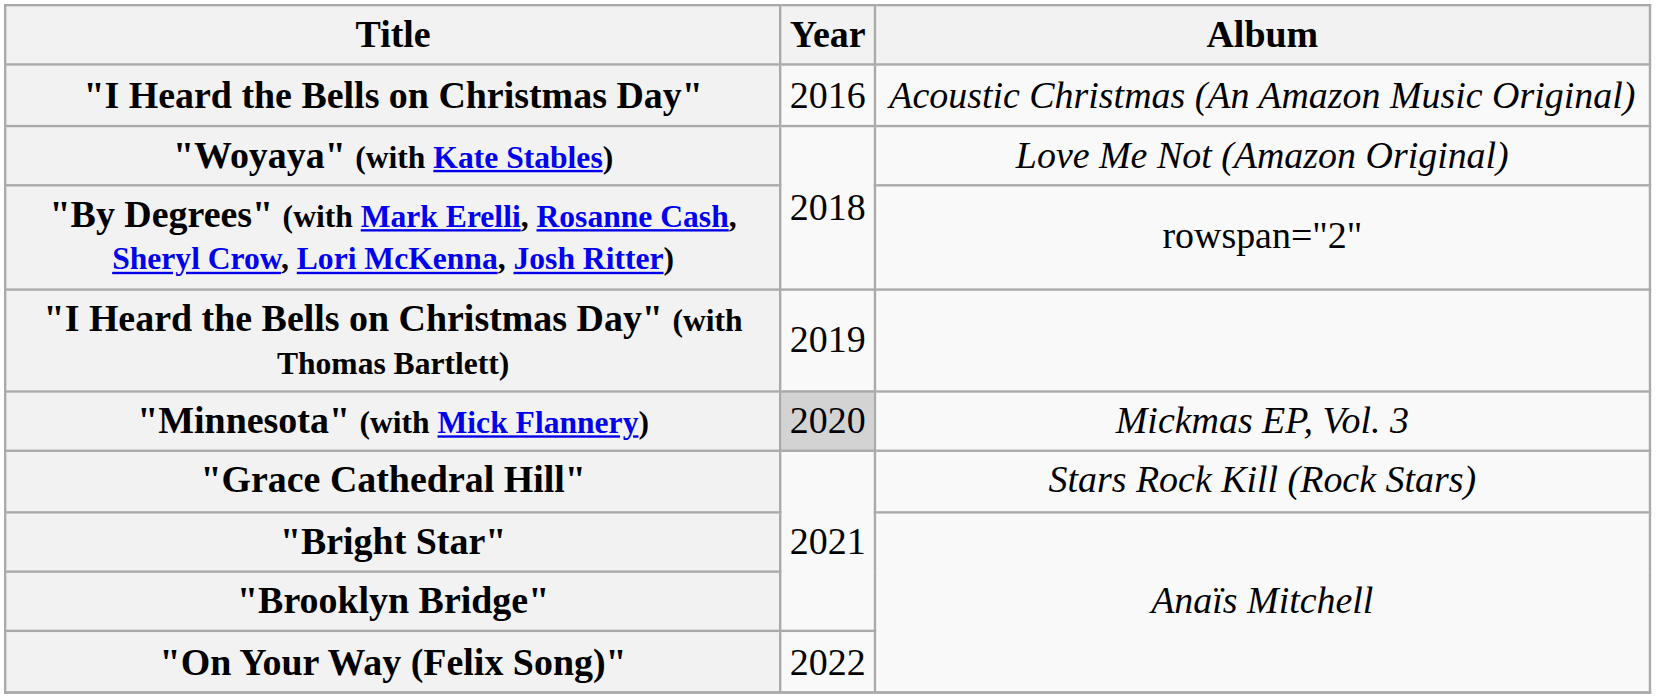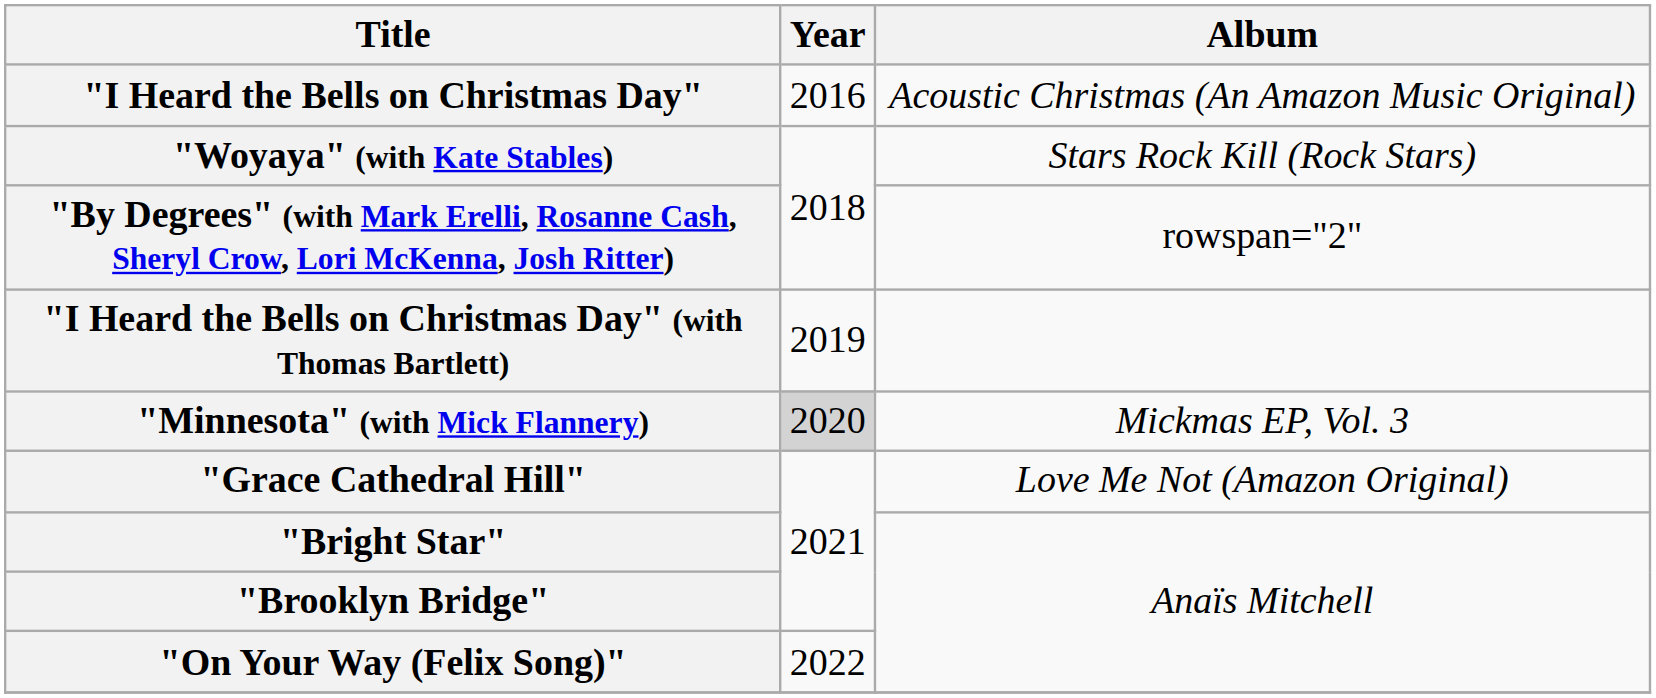(1262, 154) Love Me Not (Amazon Original) -> (1262, 154) Stars Rock Kill (Rock Stars)
(1262, 480) Stars Rock Kill (Rock Stars) -> (1262, 480) Love Me Not (Amazon Original)
